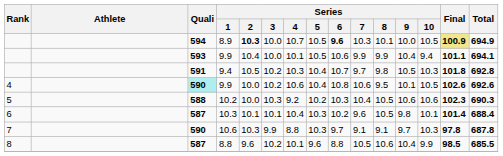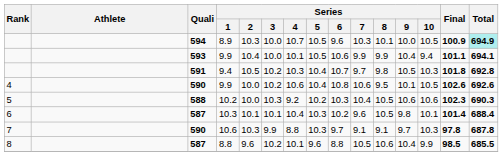(250, 41) bold -> (250, 41) normal
(337, 41) bold -> (337, 41) normal
(454, 41) khaki background -> (454, 41) no background
(483, 41) no background -> (483, 41) paleturquoise background
(198, 85) paleturquoise background -> (198, 85) no background
